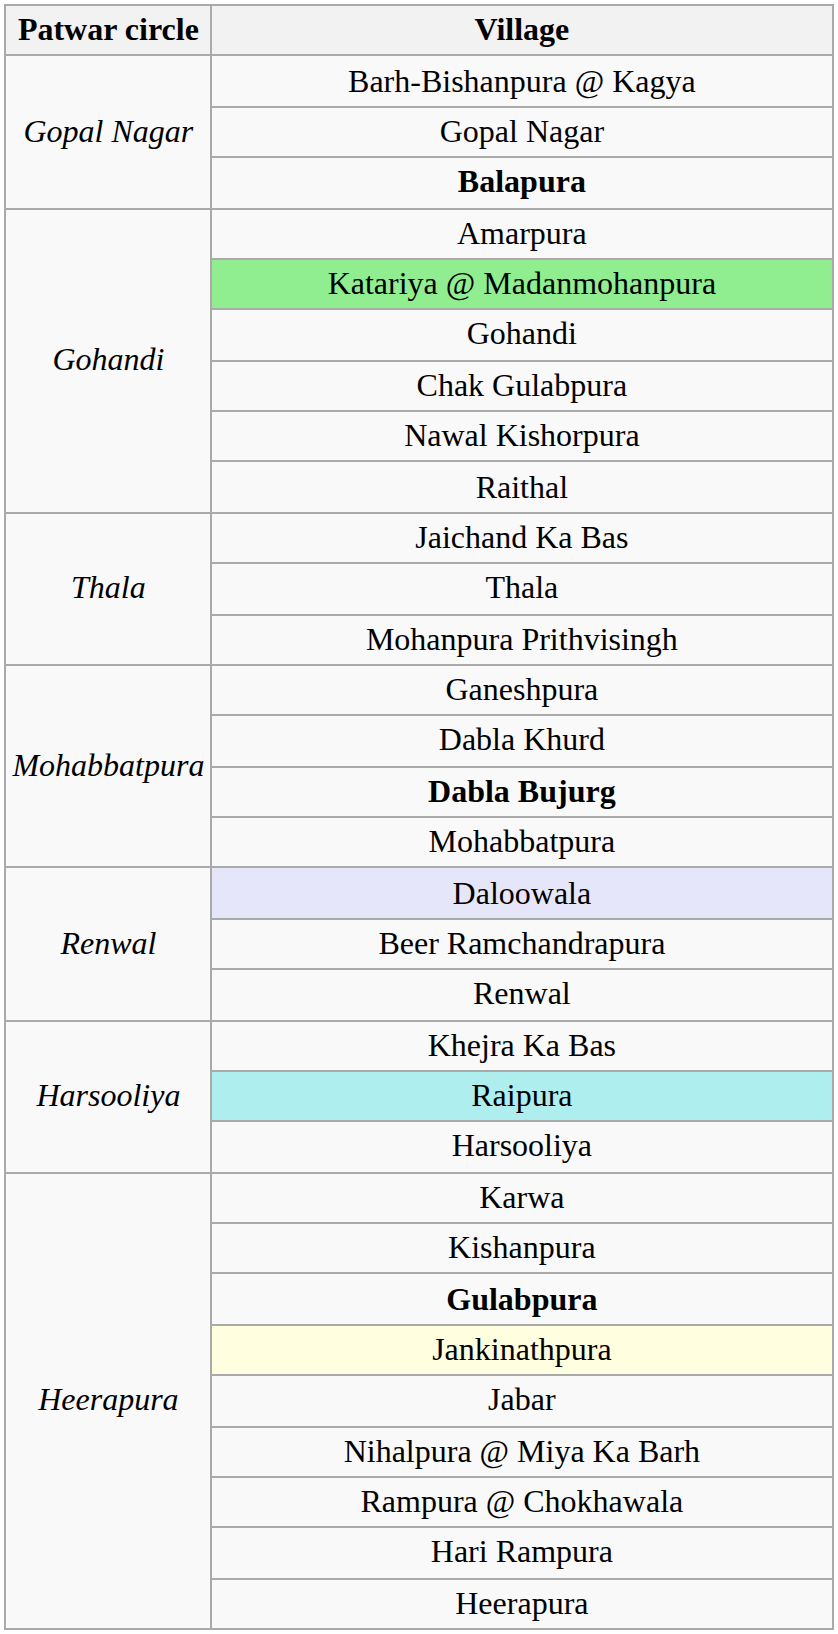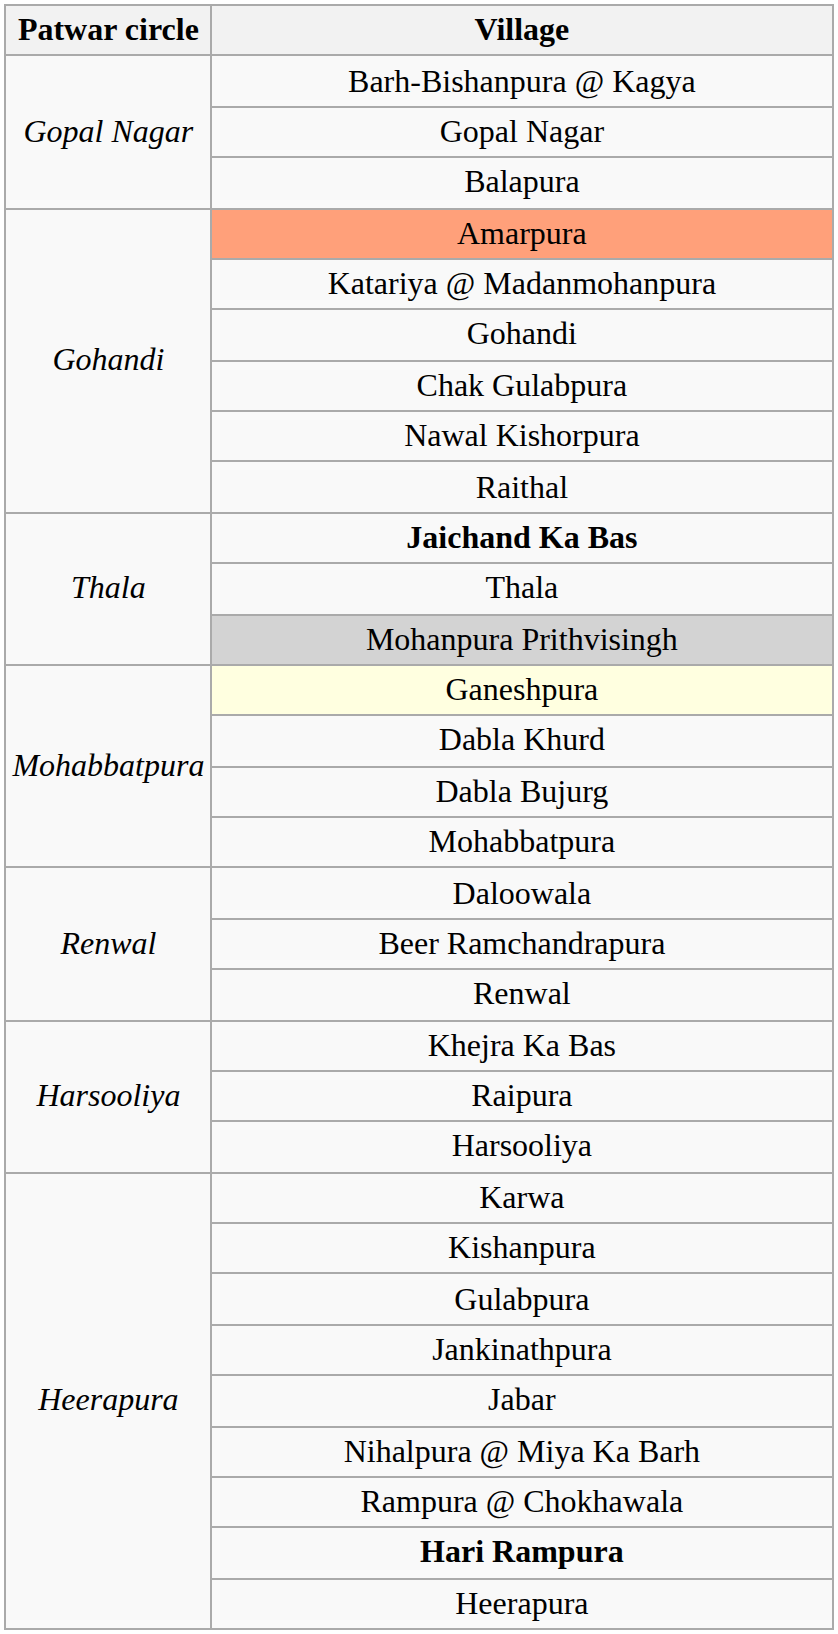(522, 182) bold -> (522, 182) normal
(522, 232) no background -> (522, 232) lightsalmon background
(522, 283) lightgreen background -> (522, 283) no background
(522, 537) normal -> (522, 537) bold
(522, 638) no background -> (522, 638) lightgrey background
(522, 689) no background -> (522, 689) lightyellow background
(522, 791) bold -> (522, 791) normal
(522, 892) lavender background -> (522, 892) no background
(522, 1095) paleturquoise background -> (522, 1095) no background
(522, 1298) bold -> (522, 1298) normal
(522, 1349) lightyellow background -> (522, 1349) no background
(522, 1552) normal -> (522, 1552) bold
